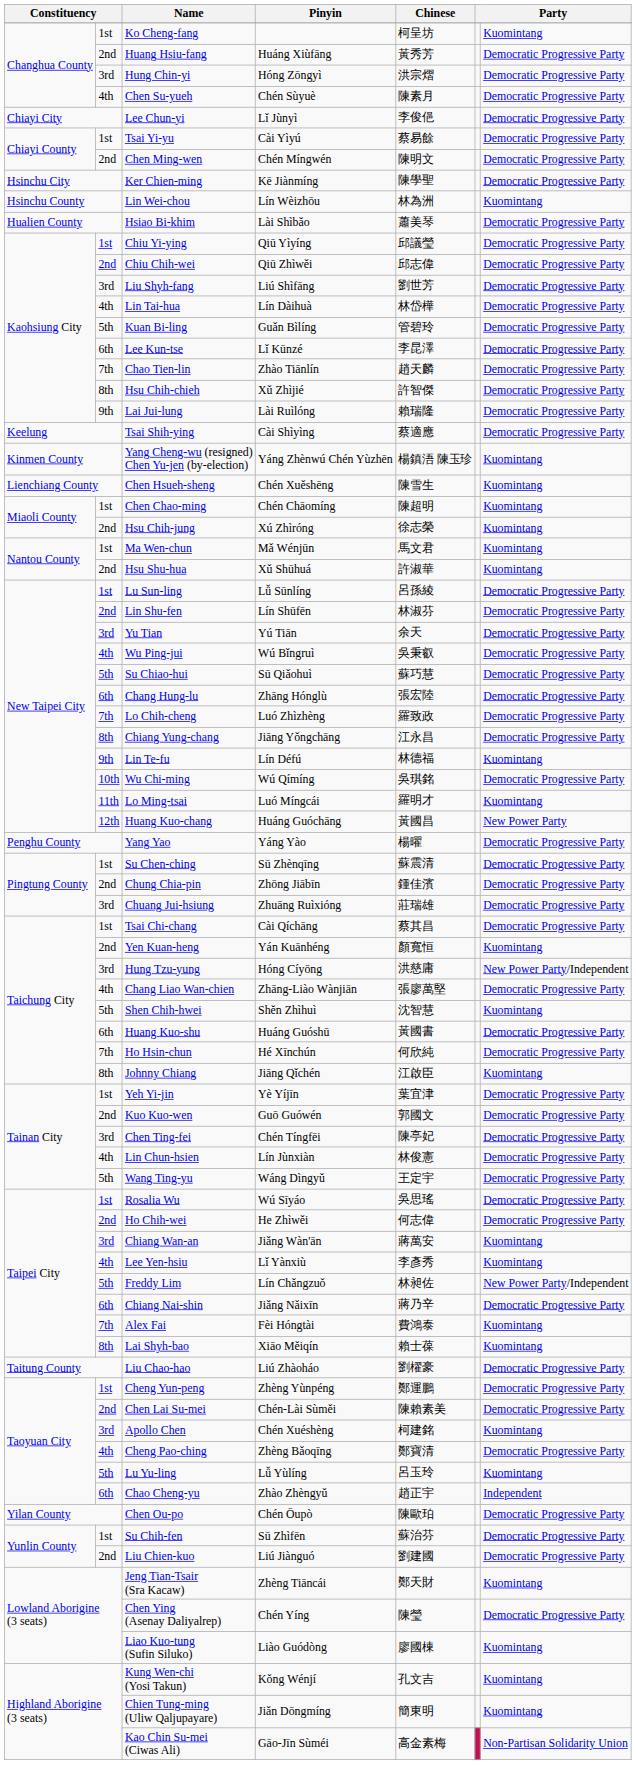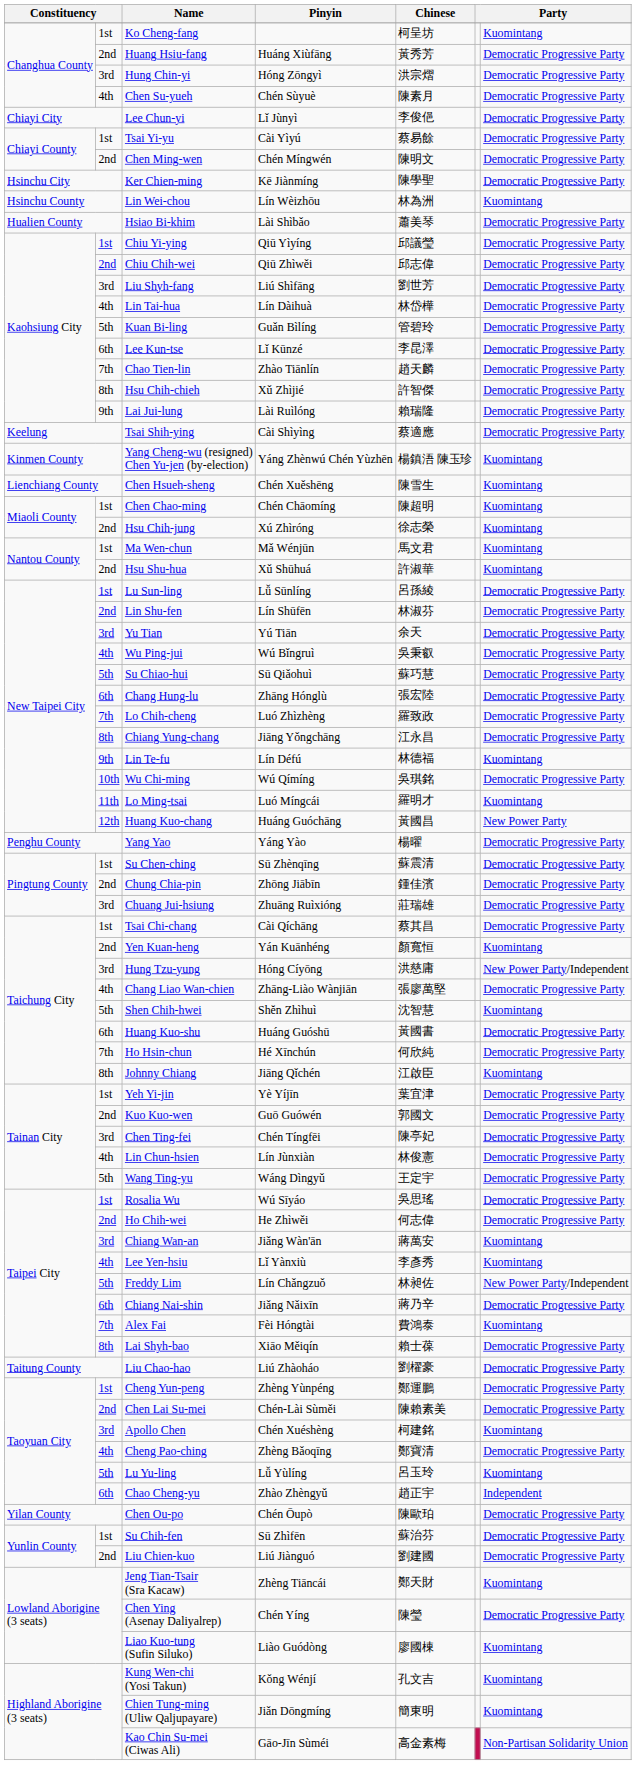(513, 1346) Kuomintang -> (554, 1346) Democratic Progressive Party
